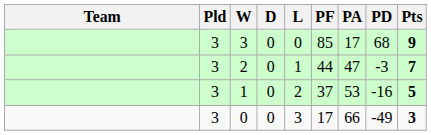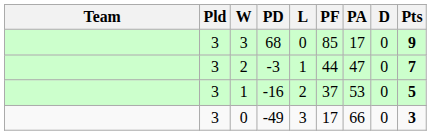columns swapped: (271, 17) <-> (382, 17)
